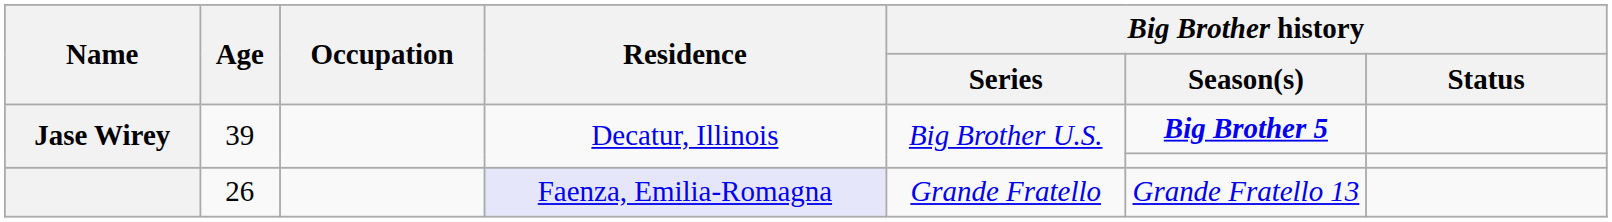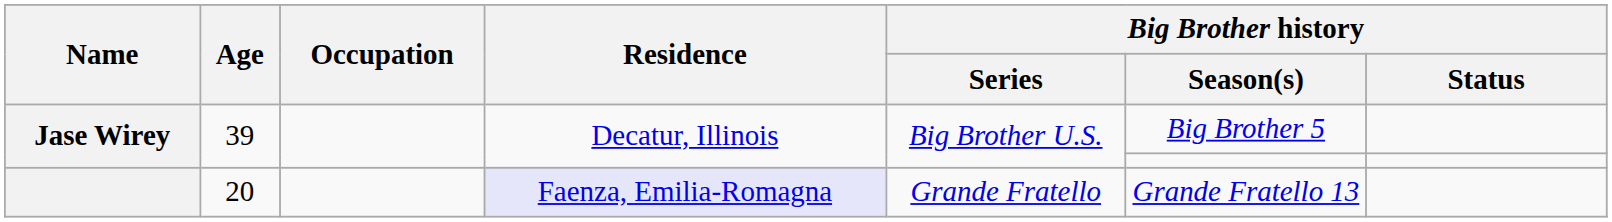(1246, 128) bold -> (1246, 128) normal
(240, 191) 26 -> (240, 191) 20
